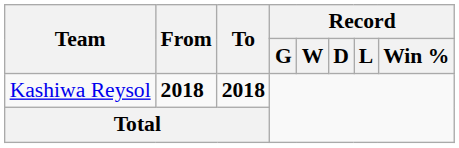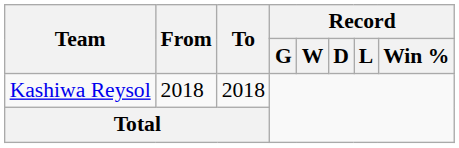(182, 90) bold -> (182, 90) normal
(243, 90) bold -> (243, 90) normal
